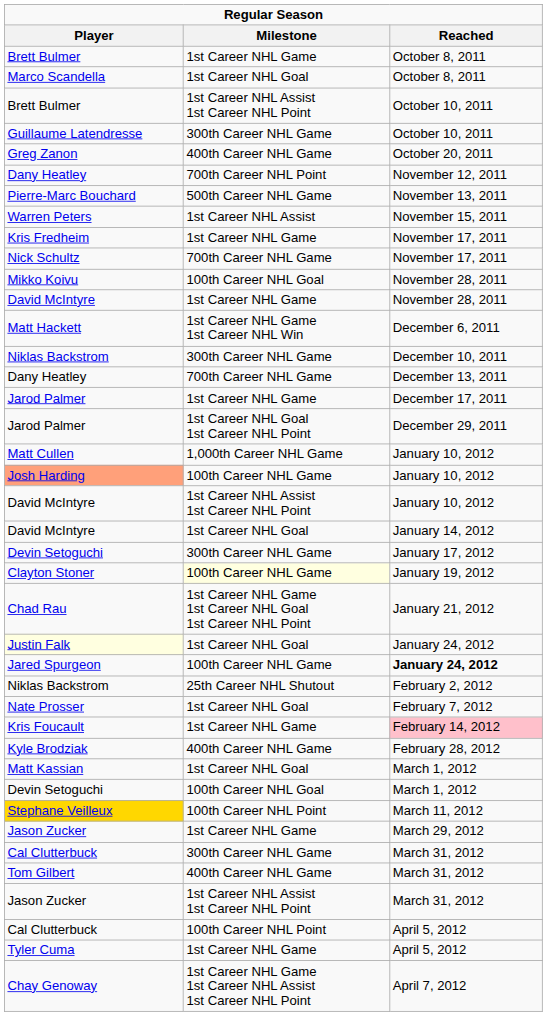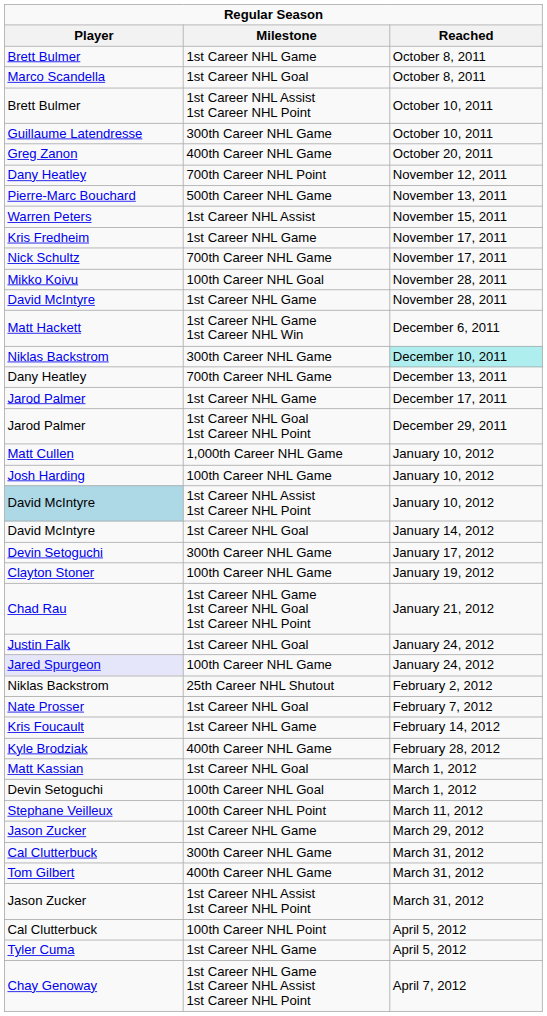(450, 356) no background -> (450, 356) paleturquoise background
(46, 475) lightsalmon background -> (46, 475) no background
(51, 503) no background -> (51, 503) lightblue background
(259, 573) lightyellow background -> (259, 573) no background
(39, 644) lightyellow background -> (39, 644) no background
(54, 665) no background -> (54, 665) lavender background
(445, 665) bold -> (443, 665) normal
(446, 727) pink background -> (446, 727) no background
(60, 810) gold background -> (60, 810) no background
